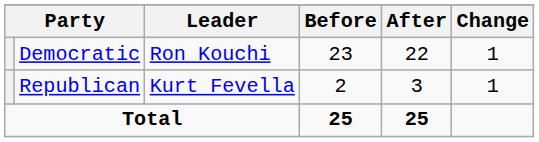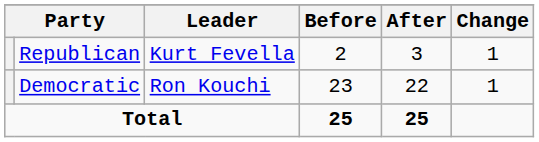rows swapped: (80, 54) <-> (80, 87)
